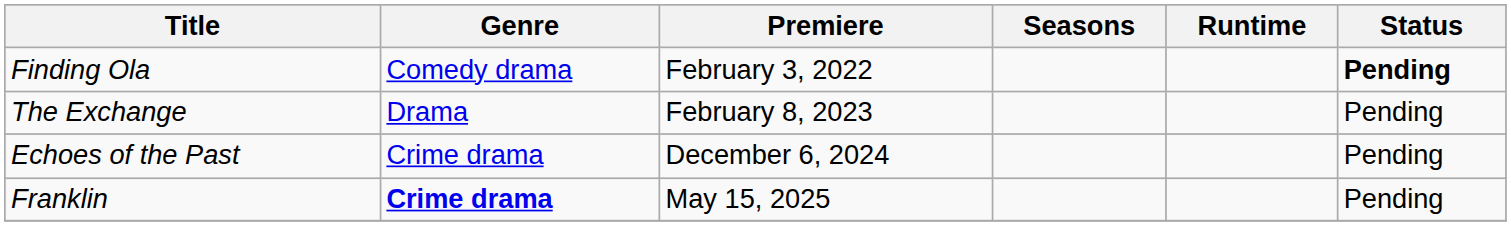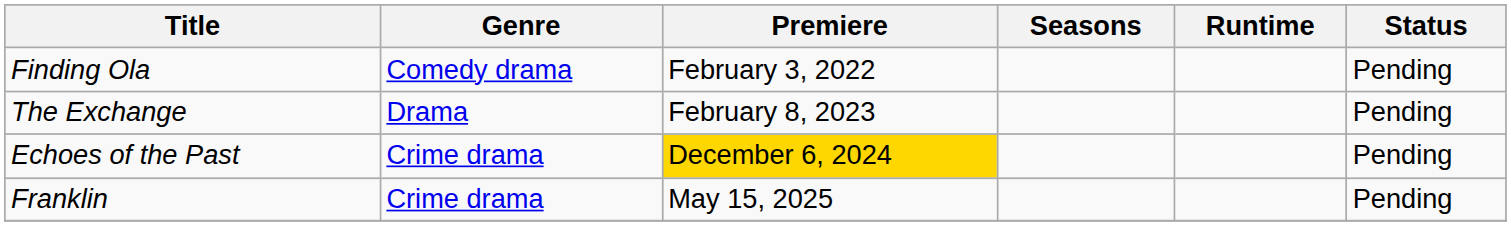(1397, 69) bold -> (1403, 69) normal
(777, 155) no background -> (780, 155) gold background
(470, 198) bold -> (465, 198) normal
